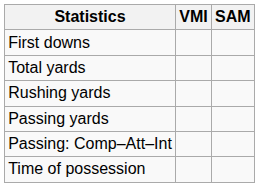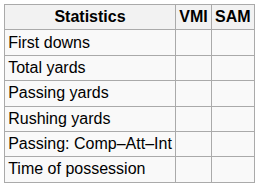rows swapped: (59, 93) <-> (58, 118)
